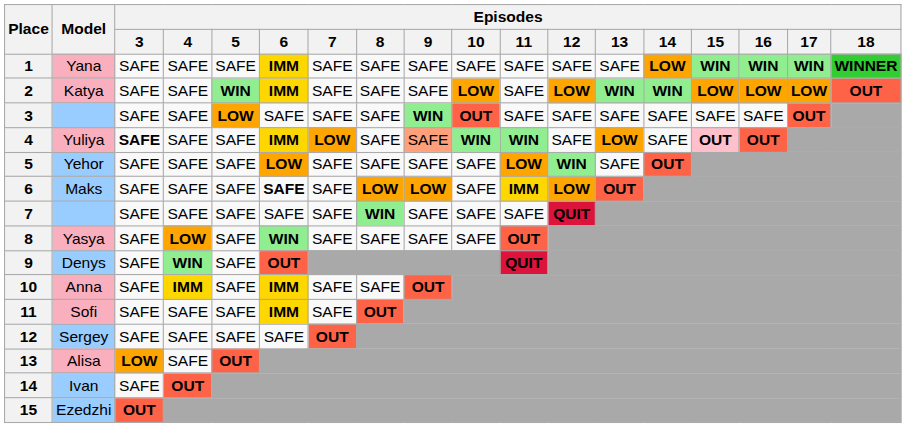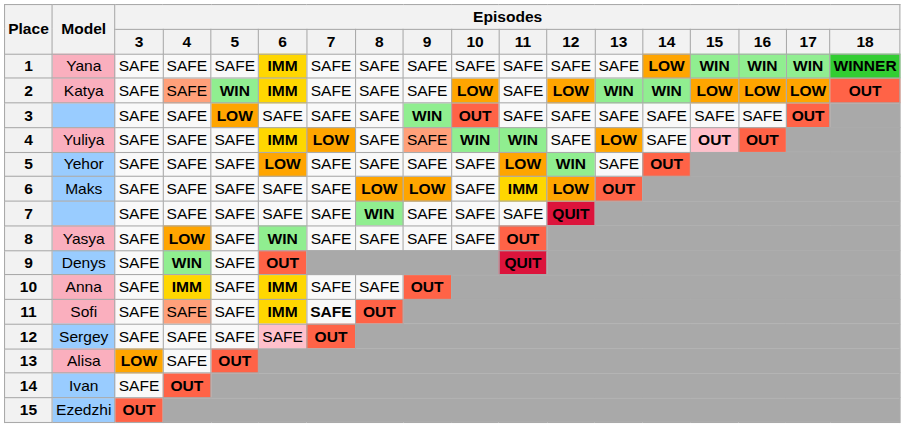(188, 91) no background -> (187, 91) lightsalmon background
(139, 140) bold -> (139, 140) normal
(284, 189) bold -> (283, 189) normal
(188, 312) no background -> (187, 312) lightsalmon background
(332, 312) normal -> (331, 312) bold
(284, 337) no background -> (283, 337) pink background
